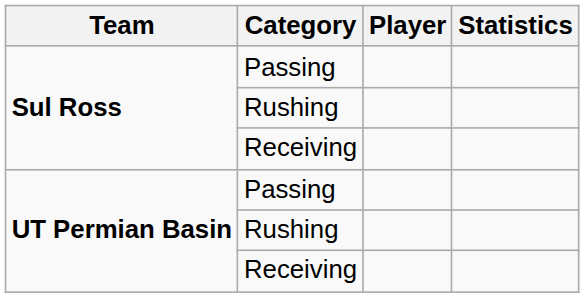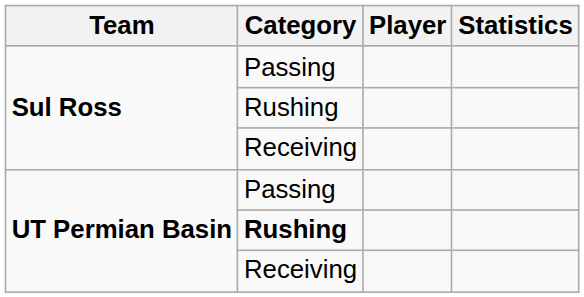(291, 229) normal -> (295, 229) bold
